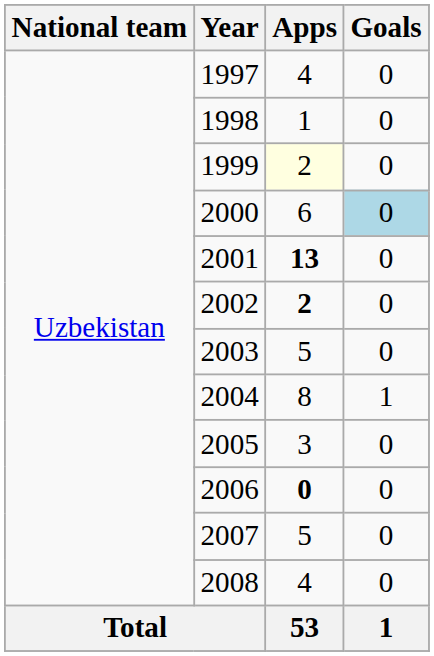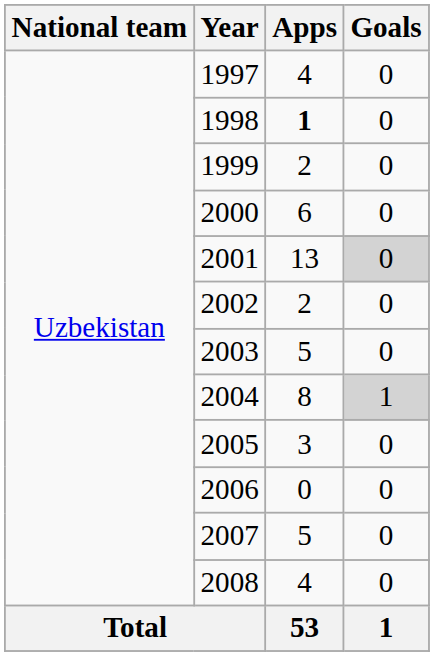(305, 119) normal -> (305, 119) bold
(305, 166) lightyellow background -> (305, 166) no background
(386, 212) lightblue background -> (386, 212) no background
(305, 258) bold -> (305, 258) normal
(386, 258) no background -> (386, 258) lightgrey background
(305, 304) bold -> (305, 304) normal
(386, 397) no background -> (386, 397) lightgrey background
(305, 489) bold -> (305, 489) normal
